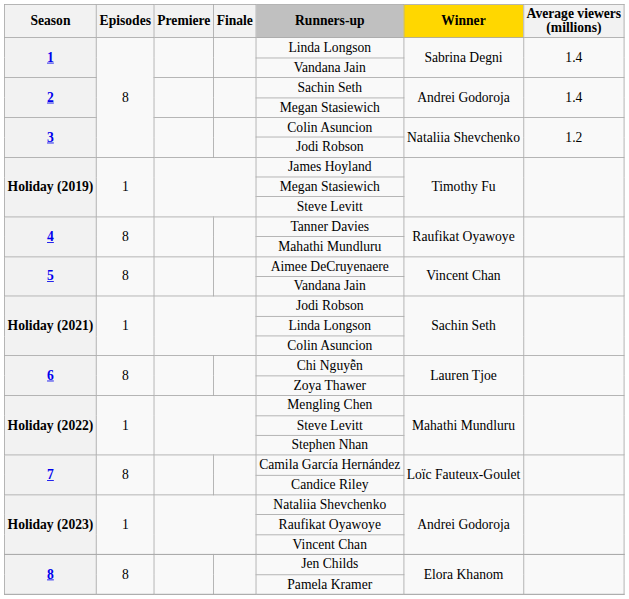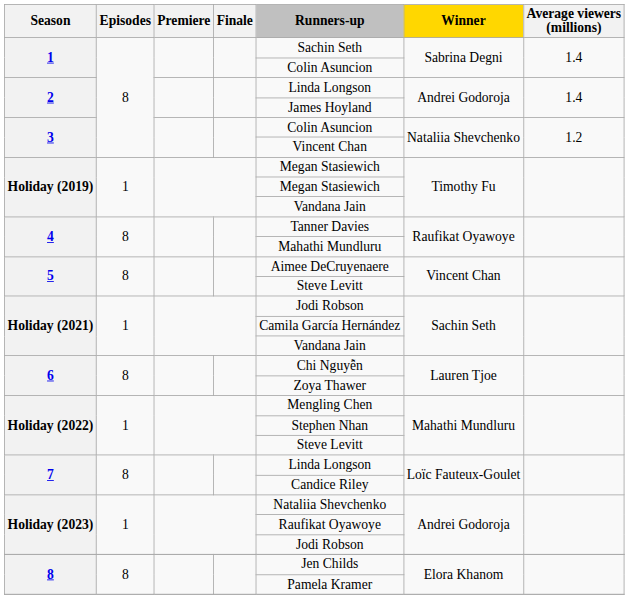(330, 47) Linda Longson -> (330, 47) Sachin Seth
(330, 67) Vandana Jain -> (330, 67) Colin Asuncion
(330, 87) Sachin Seth -> (330, 87) Linda Longson
(330, 107) Megan Stasiewich -> (330, 107) James Hoyland
(330, 147) Jodi Robson -> (330, 147) Vincent Chan
(330, 167) James Hoyland -> (330, 167) Megan Stasiewich
(330, 206) Steve Levitt -> (330, 206) Vandana Jain
(330, 286) Vandana Jain -> (330, 286) Steve Levitt
(330, 326) Linda Longson -> (330, 326) Camila García Hernández
(330, 345) Colin Asuncion -> (330, 345) Vandana Jain
(330, 425) Steve Levitt -> (330, 425) Stephen Nhan
(330, 445) Stephen Nhan -> (330, 445) Steve Levitt
(330, 465) Camila García Hernández -> (330, 465) Linda Longson
(330, 544) Vincent Chan -> (330, 544) Jodi Robson
